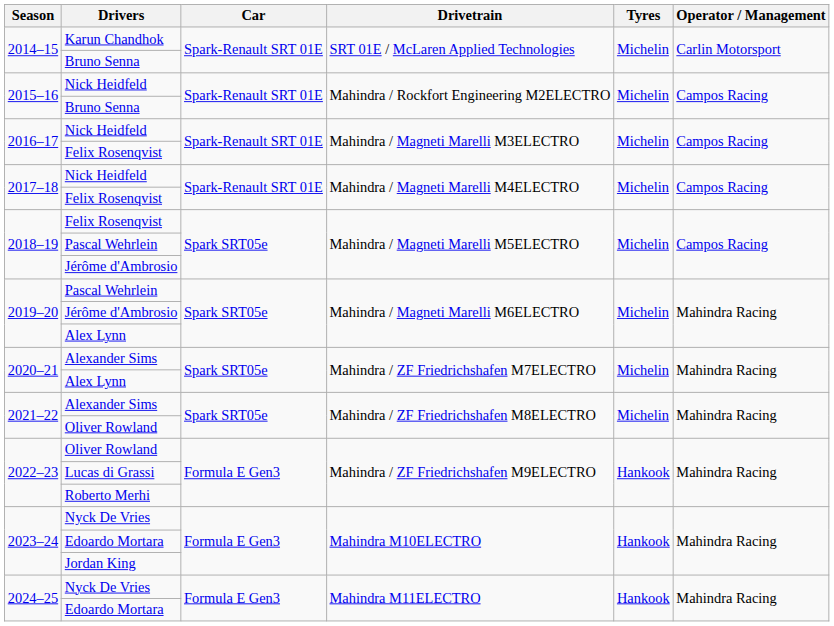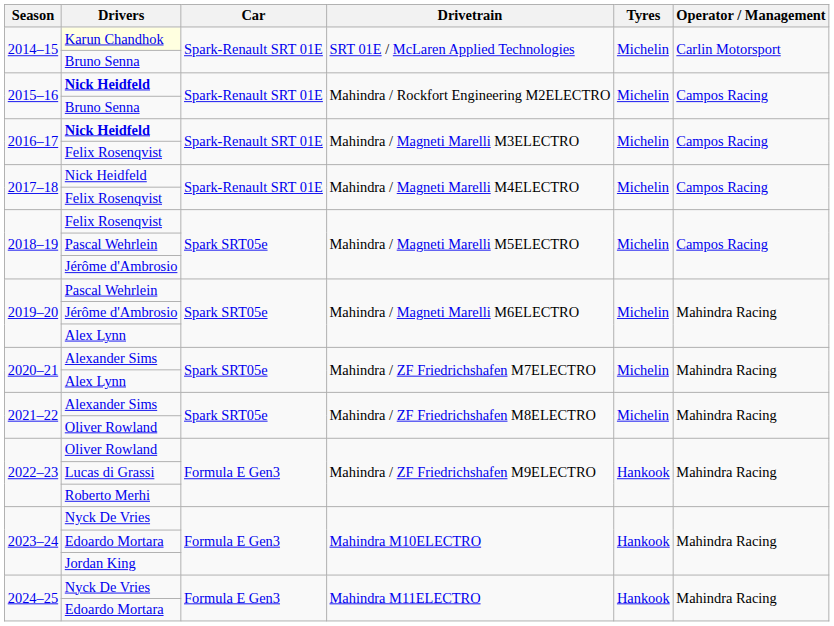(114, 38) no background -> (114, 38) lightyellow background
(106, 84) normal -> (107, 84) bold
(106, 130) normal -> (107, 130) bold
